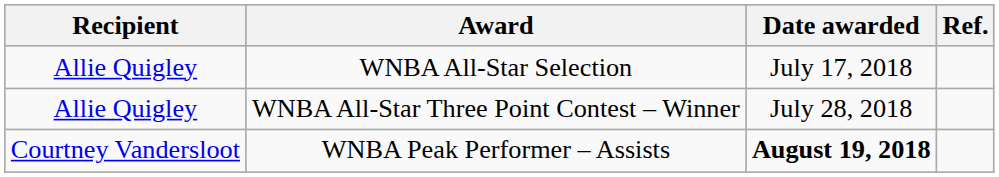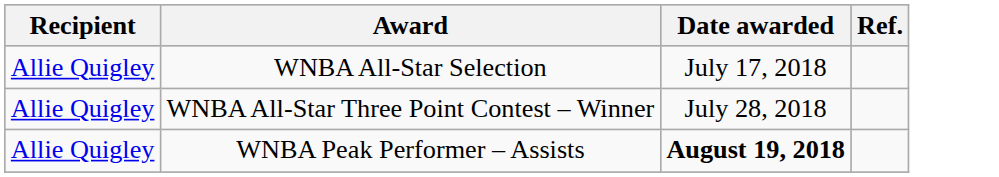(125, 150) Courtney Vandersloot -> (83, 150) Allie Quigley
